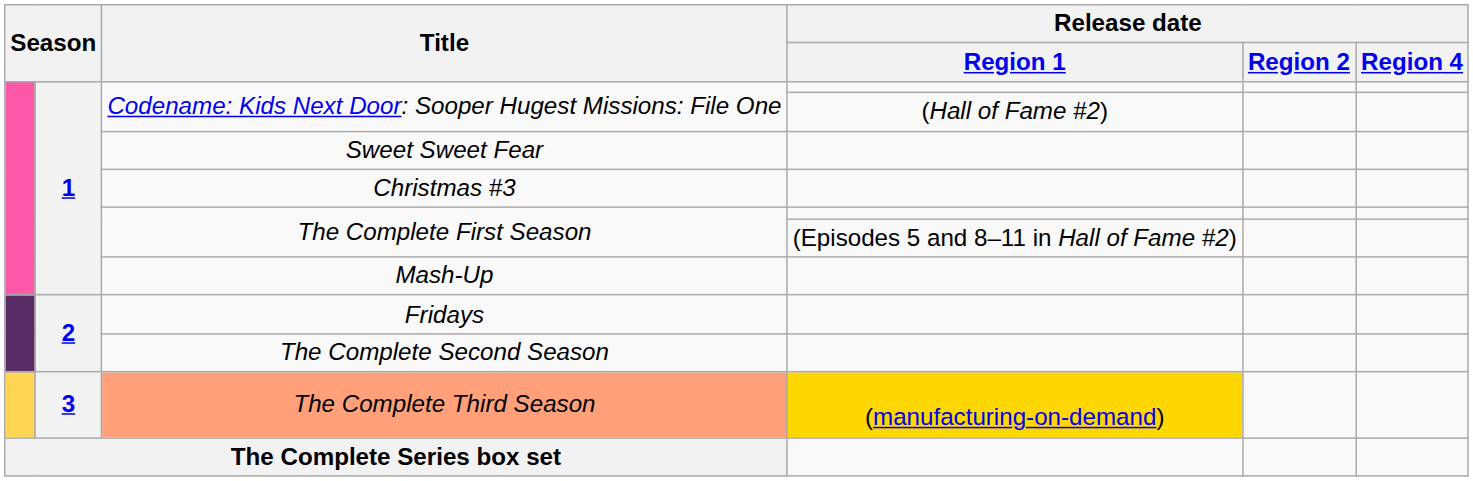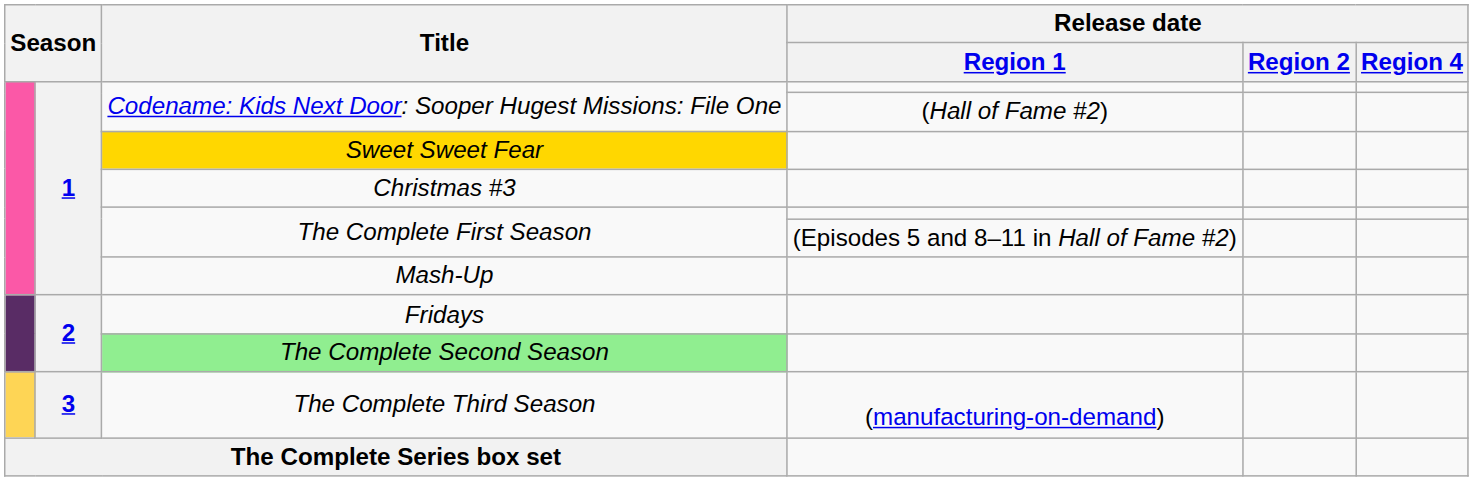(444, 149) no background -> (444, 149) gold background
(444, 352) no background -> (444, 352) lightgreen background
(444, 404) lightsalmon background -> (444, 404) no background
(1015, 417) gold background -> (1015, 417) no background
